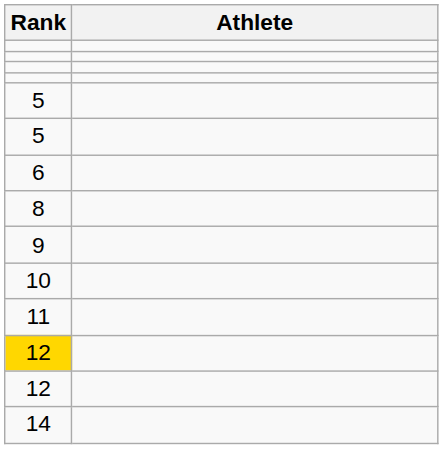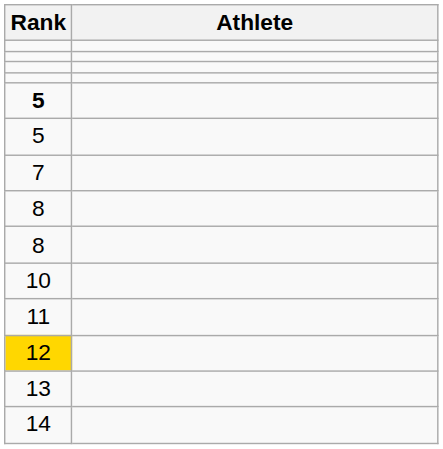(38, 100) normal -> (38, 100) bold
(38, 172) 6 -> (38, 172) 7
(38, 244) 9 -> (38, 244) 8
(38, 388) 12 -> (38, 388) 13
